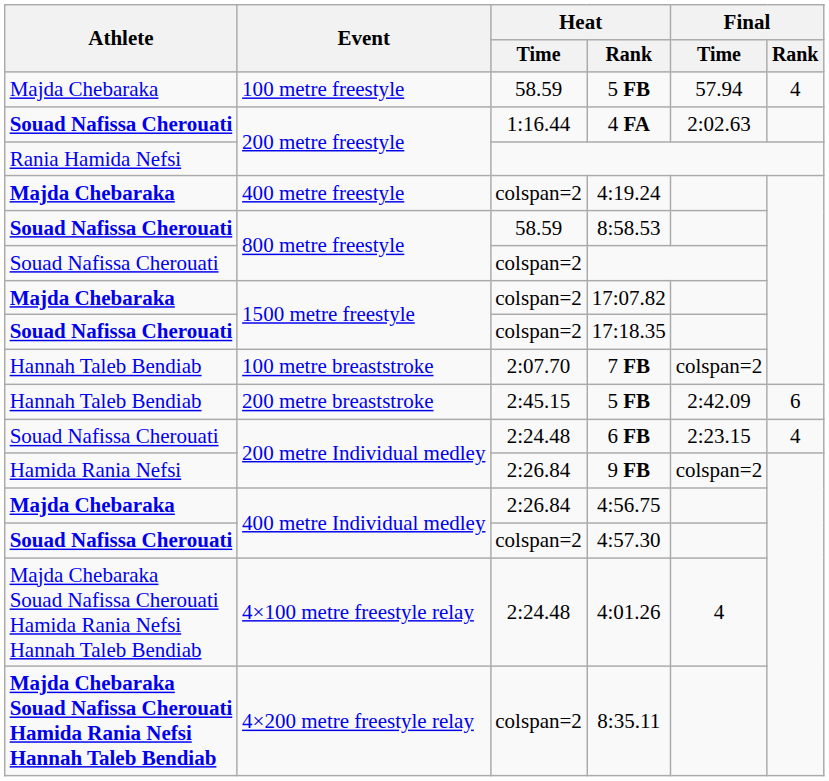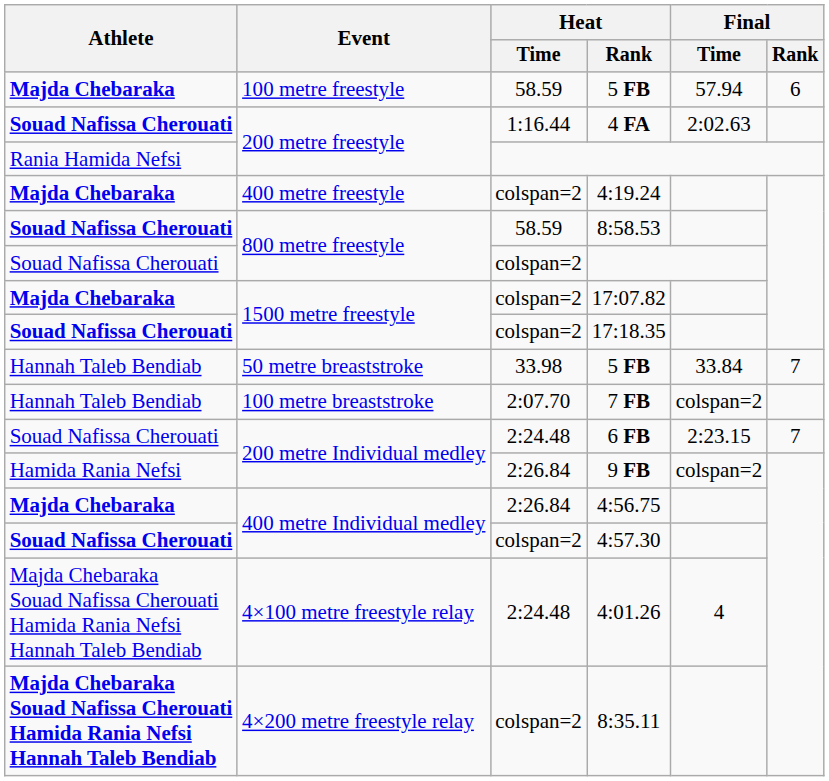(84, 89) normal -> (92, 89) bold
(795, 89) 4 -> (795, 89) 6
+ row: (333, 367)
- row: (338, 401)
(795, 436) 4 -> (795, 436) 7
